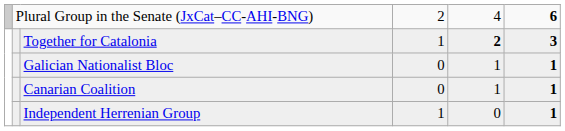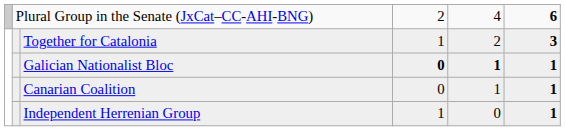(497, 40) bold -> (497, 40) normal
(441, 65) normal -> (441, 65) bold
(497, 65) normal -> (497, 65) bold
